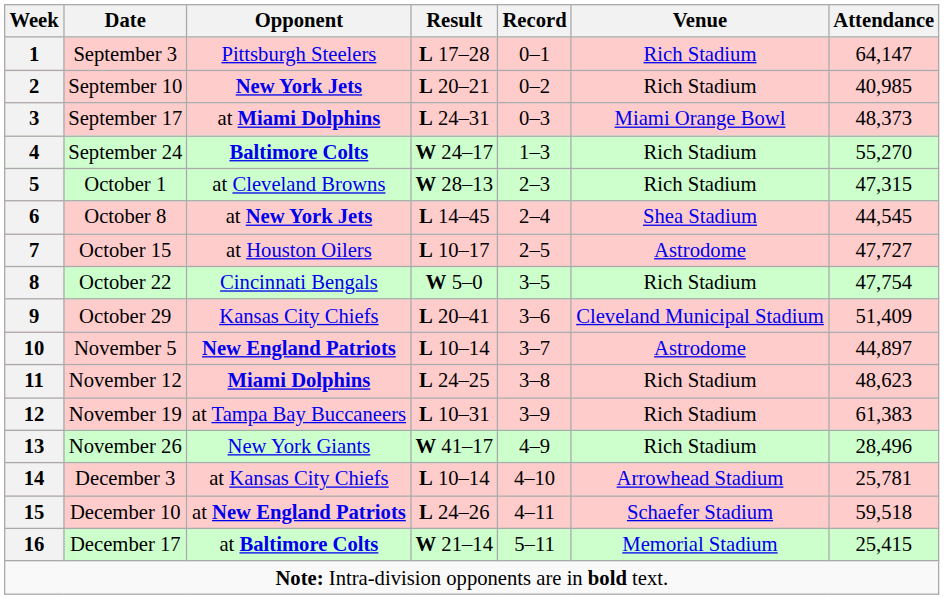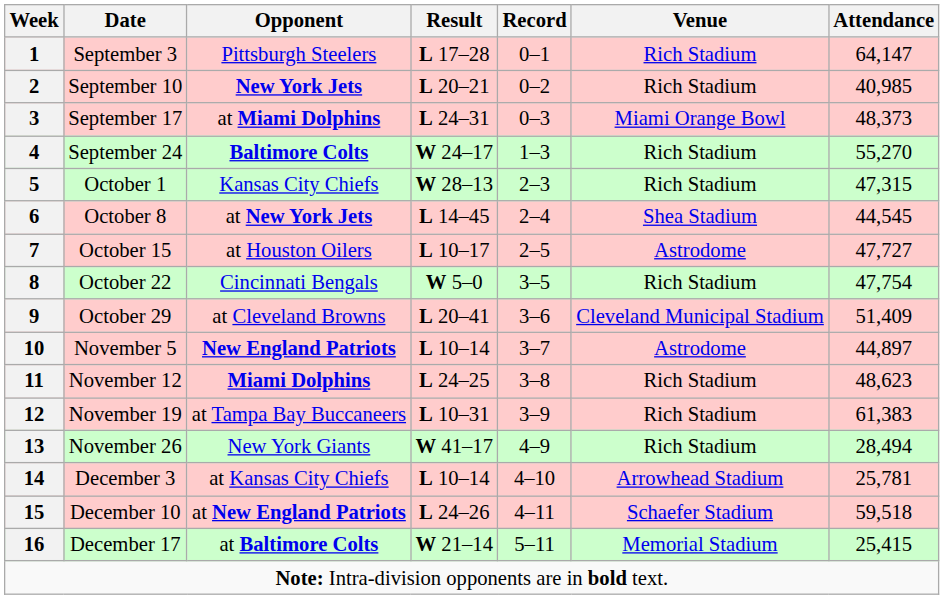(299, 184) at Cleveland Browns -> (299, 184) Kansas City Chiefs
(299, 315) Kansas City Chiefs -> (299, 315) at Cleveland Browns
(884, 446) 28,496 -> (884, 446) 28,494
